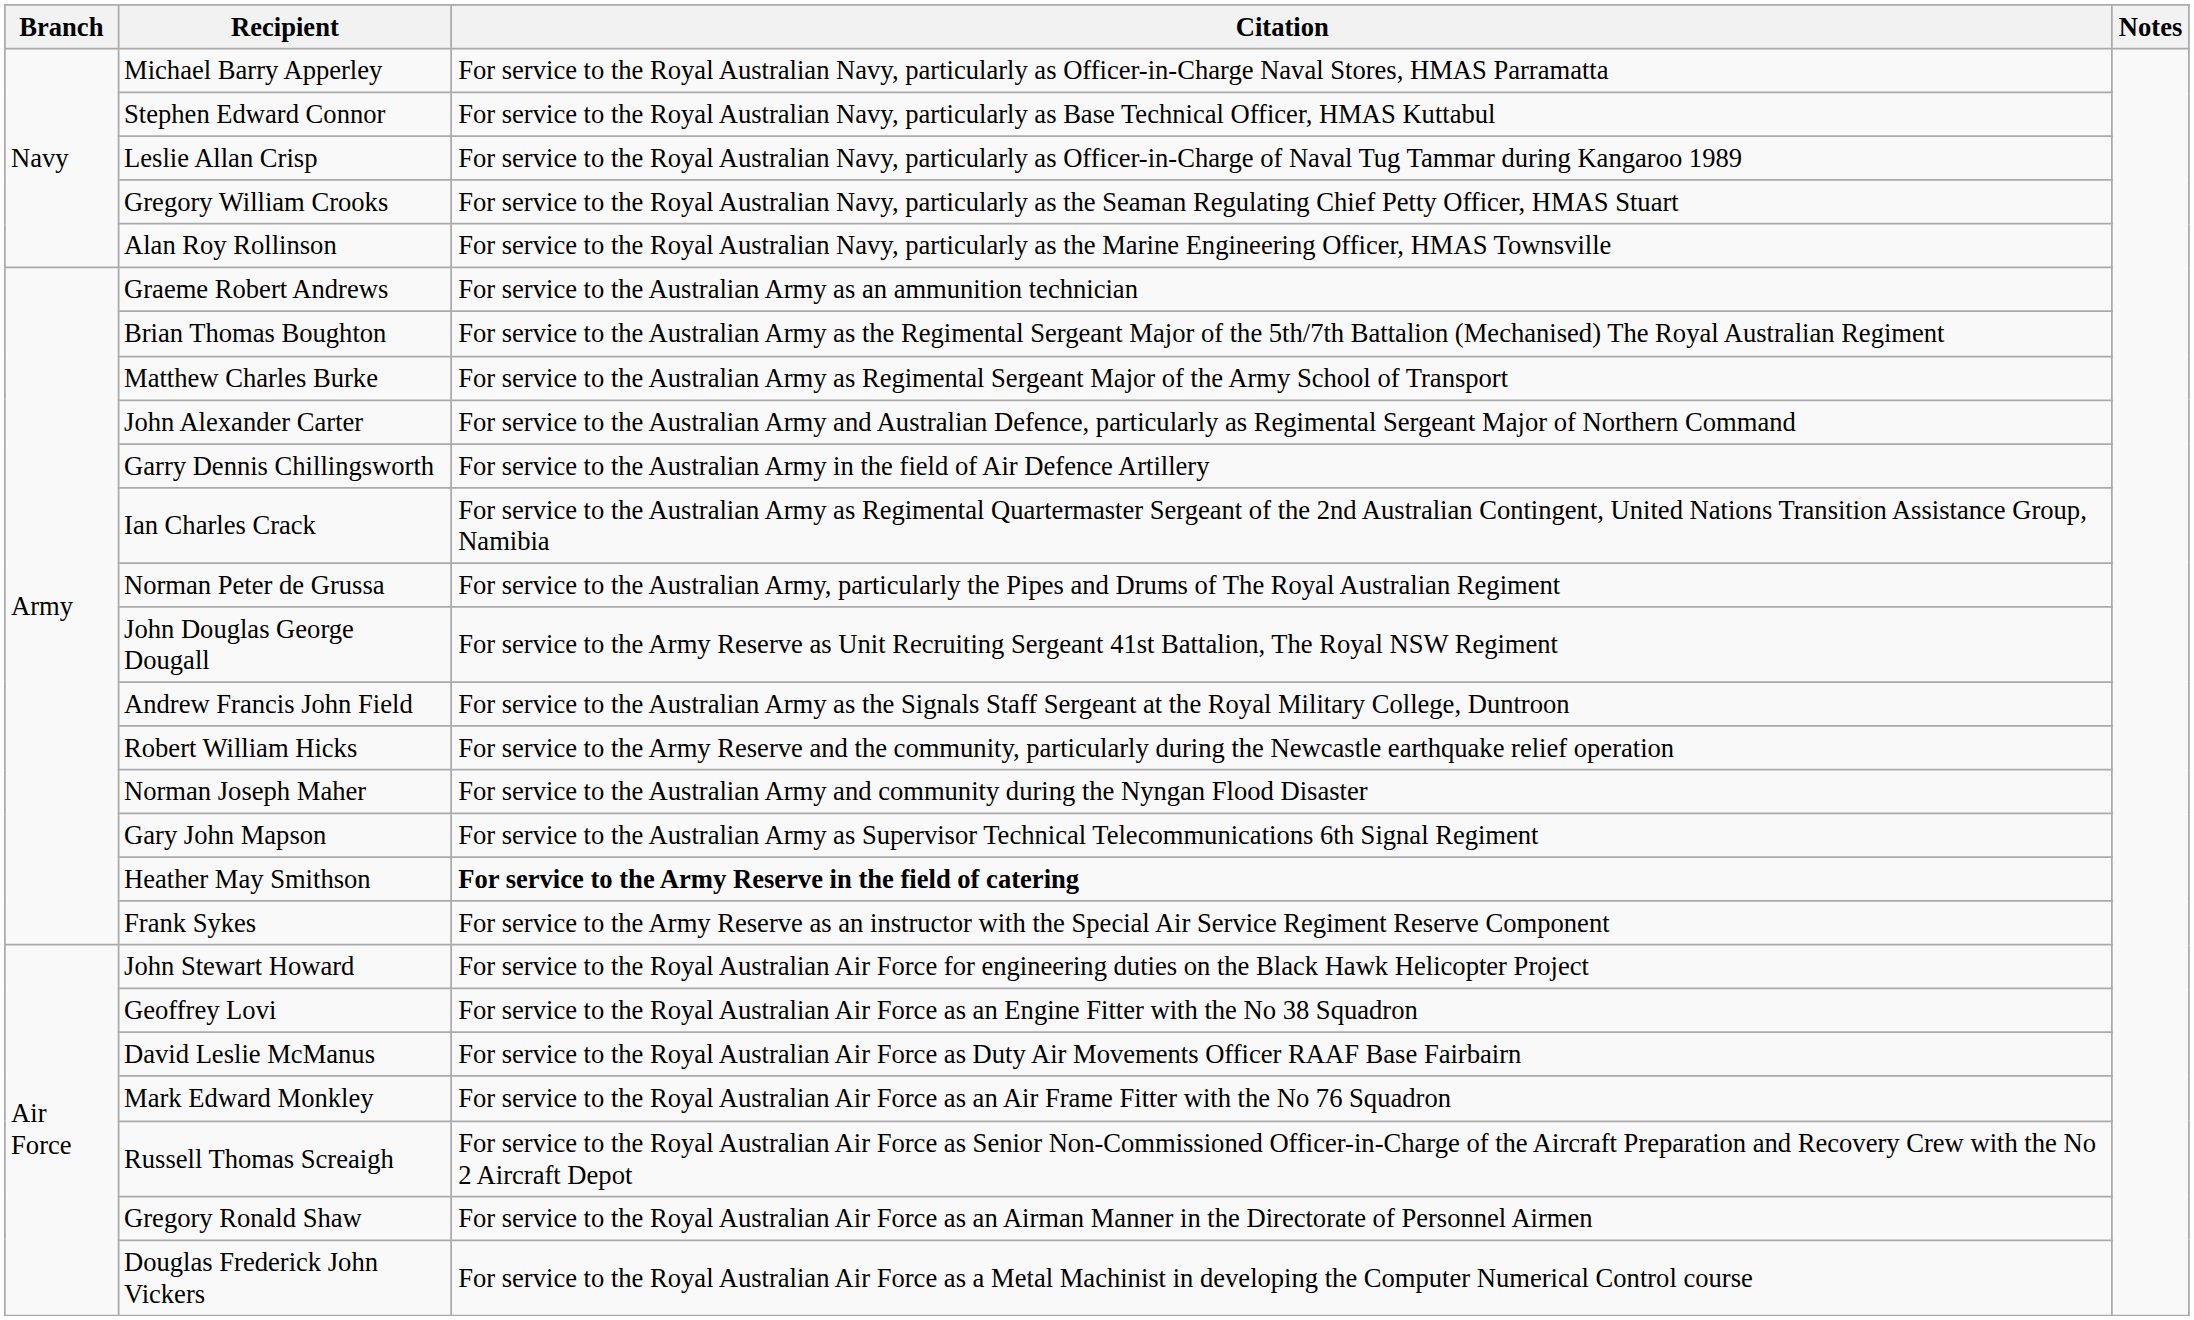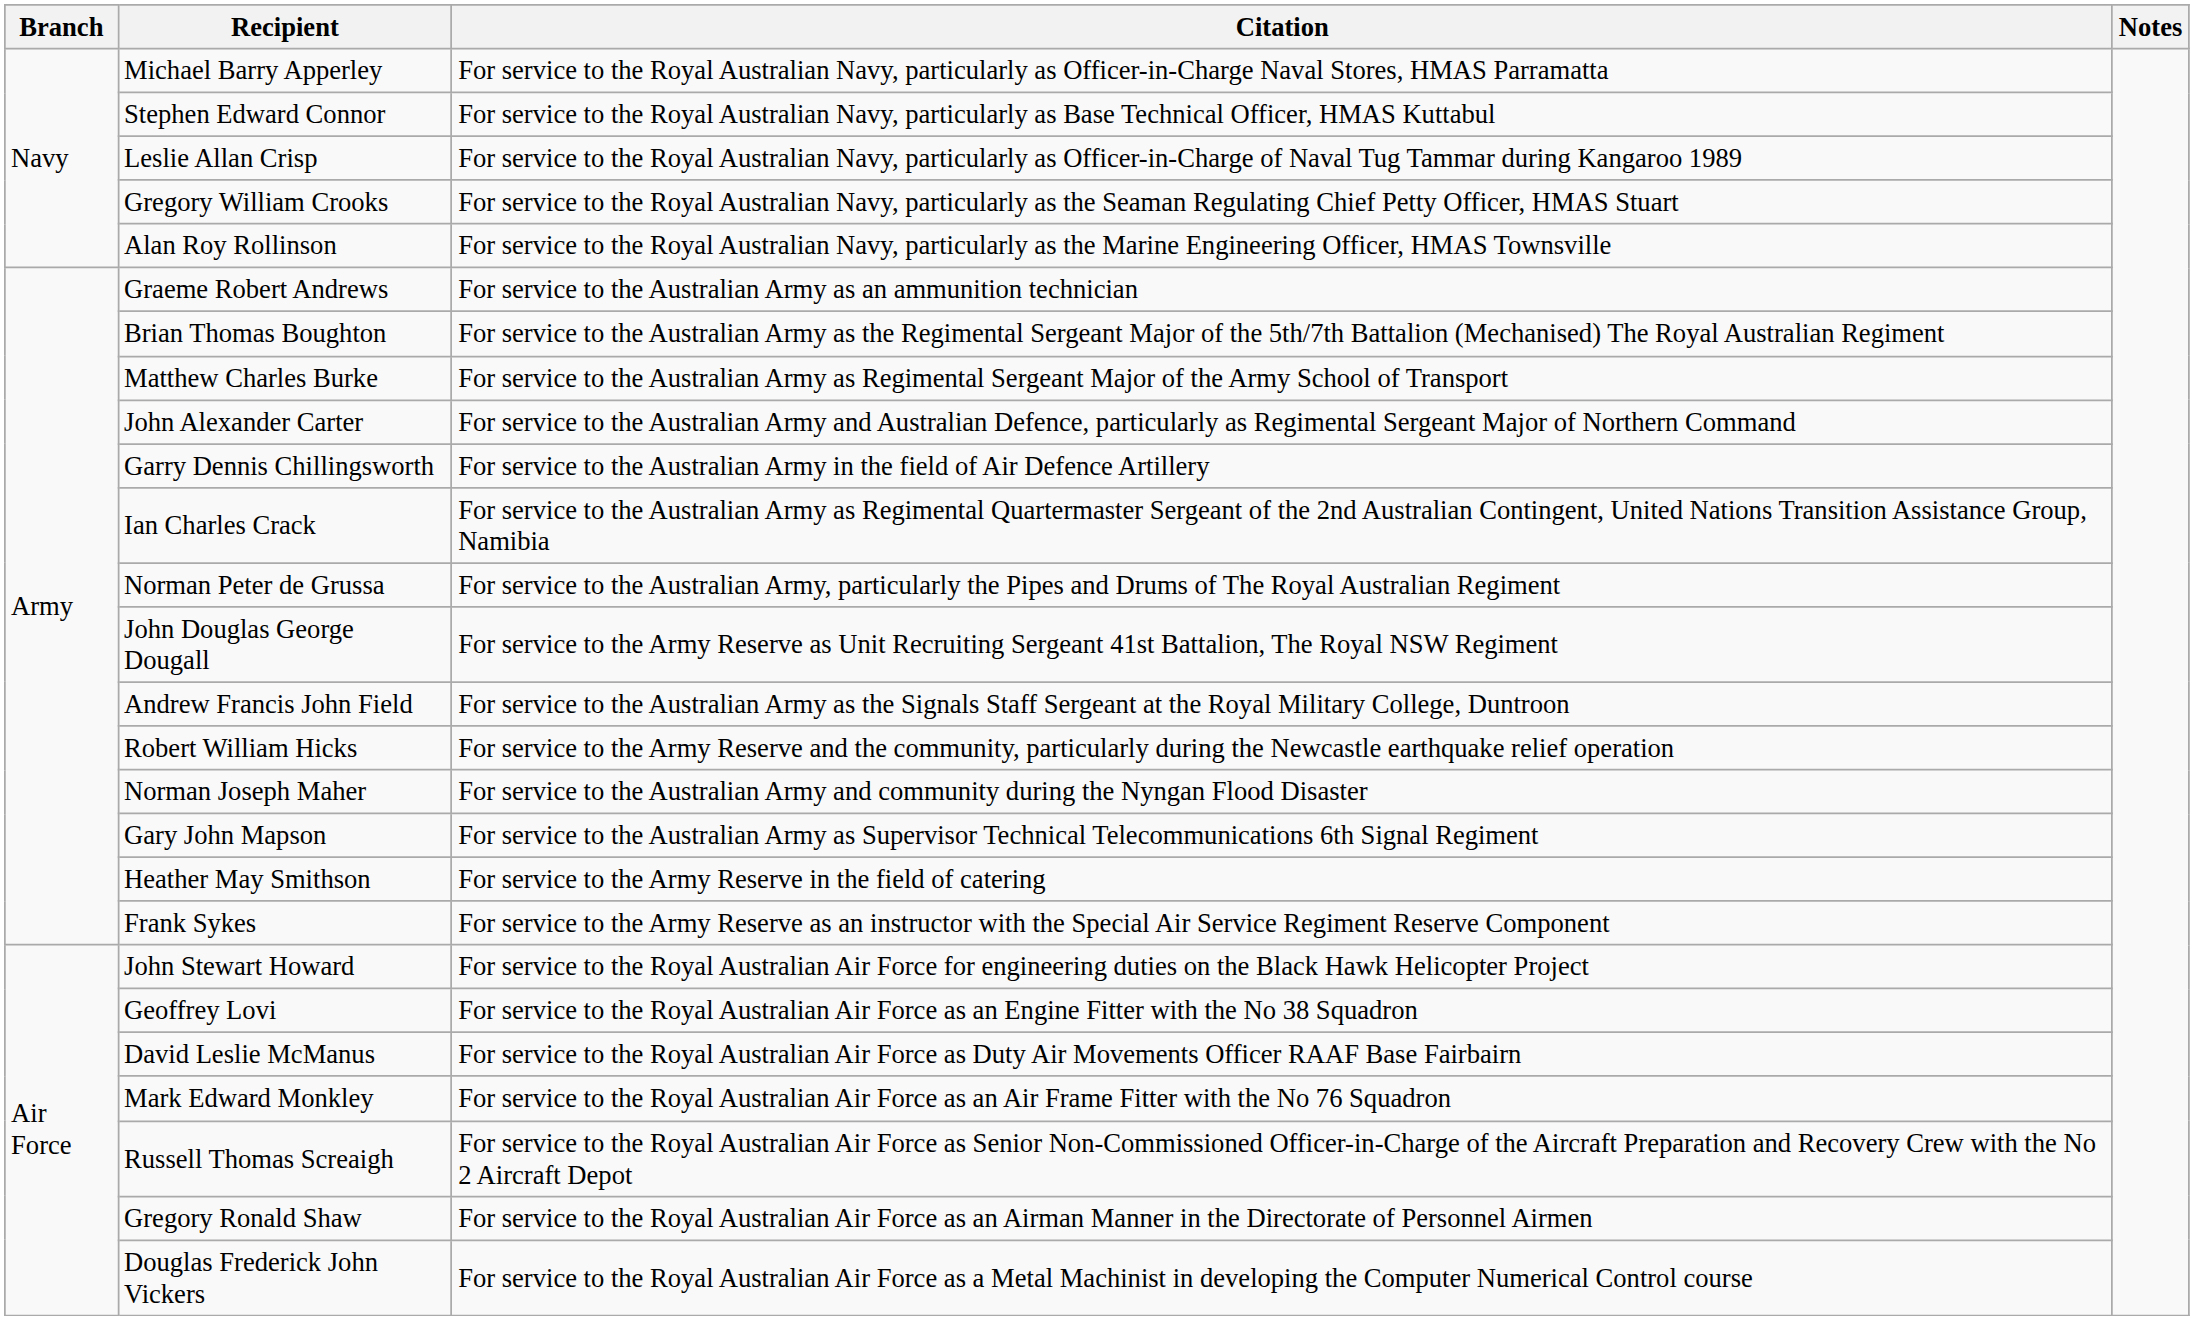(769, 879) bold -> (752, 879) normal
